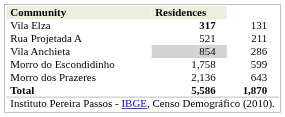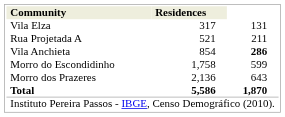(208, 25) bold -> (208, 25) normal
(208, 51) lightgrey background -> (208, 51) no background
(259, 51) normal -> (259, 51) bold
